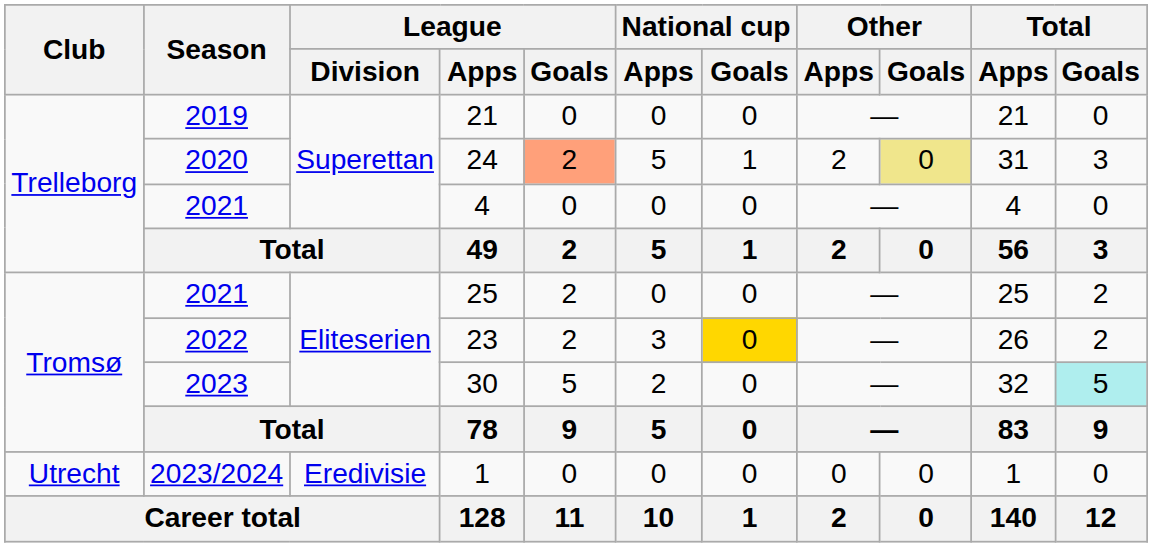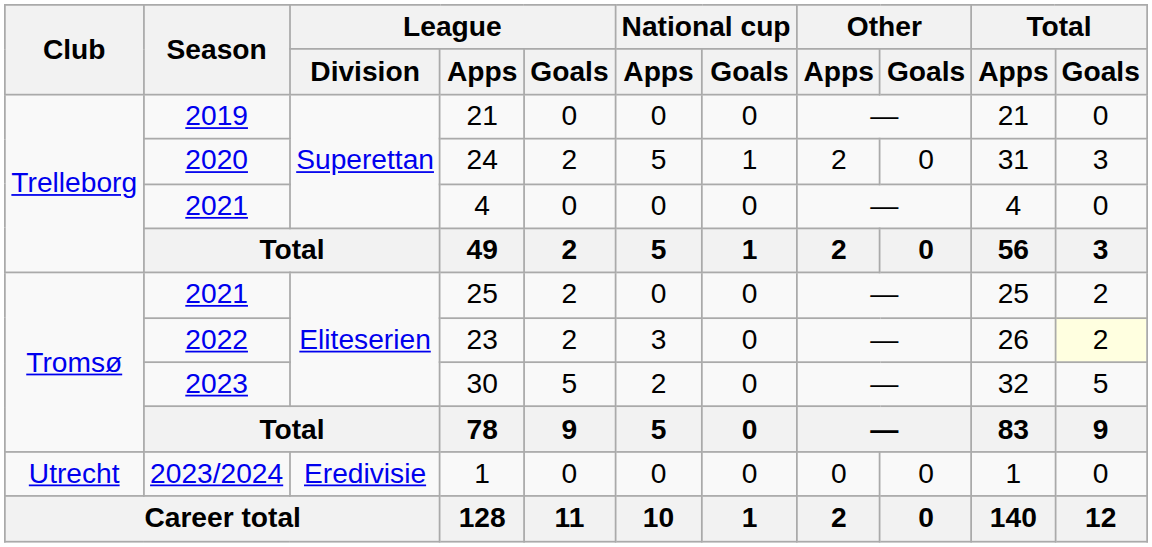(569, 160) lightsalmon background -> (569, 160) no background
(926, 160) khaki background -> (926, 160) no background
(749, 339) gold background -> (749, 339) no background
(1101, 339) no background -> (1101, 339) lightyellow background
(1101, 384) paleturquoise background -> (1101, 384) no background
